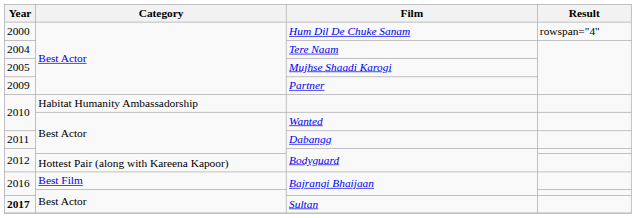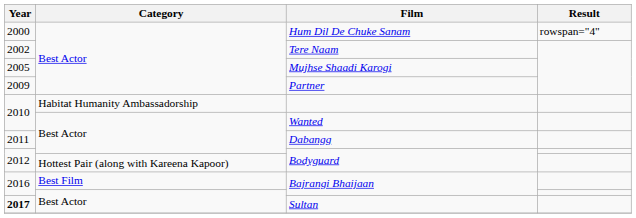(18, 49) 2004 -> (18, 49) 2002
